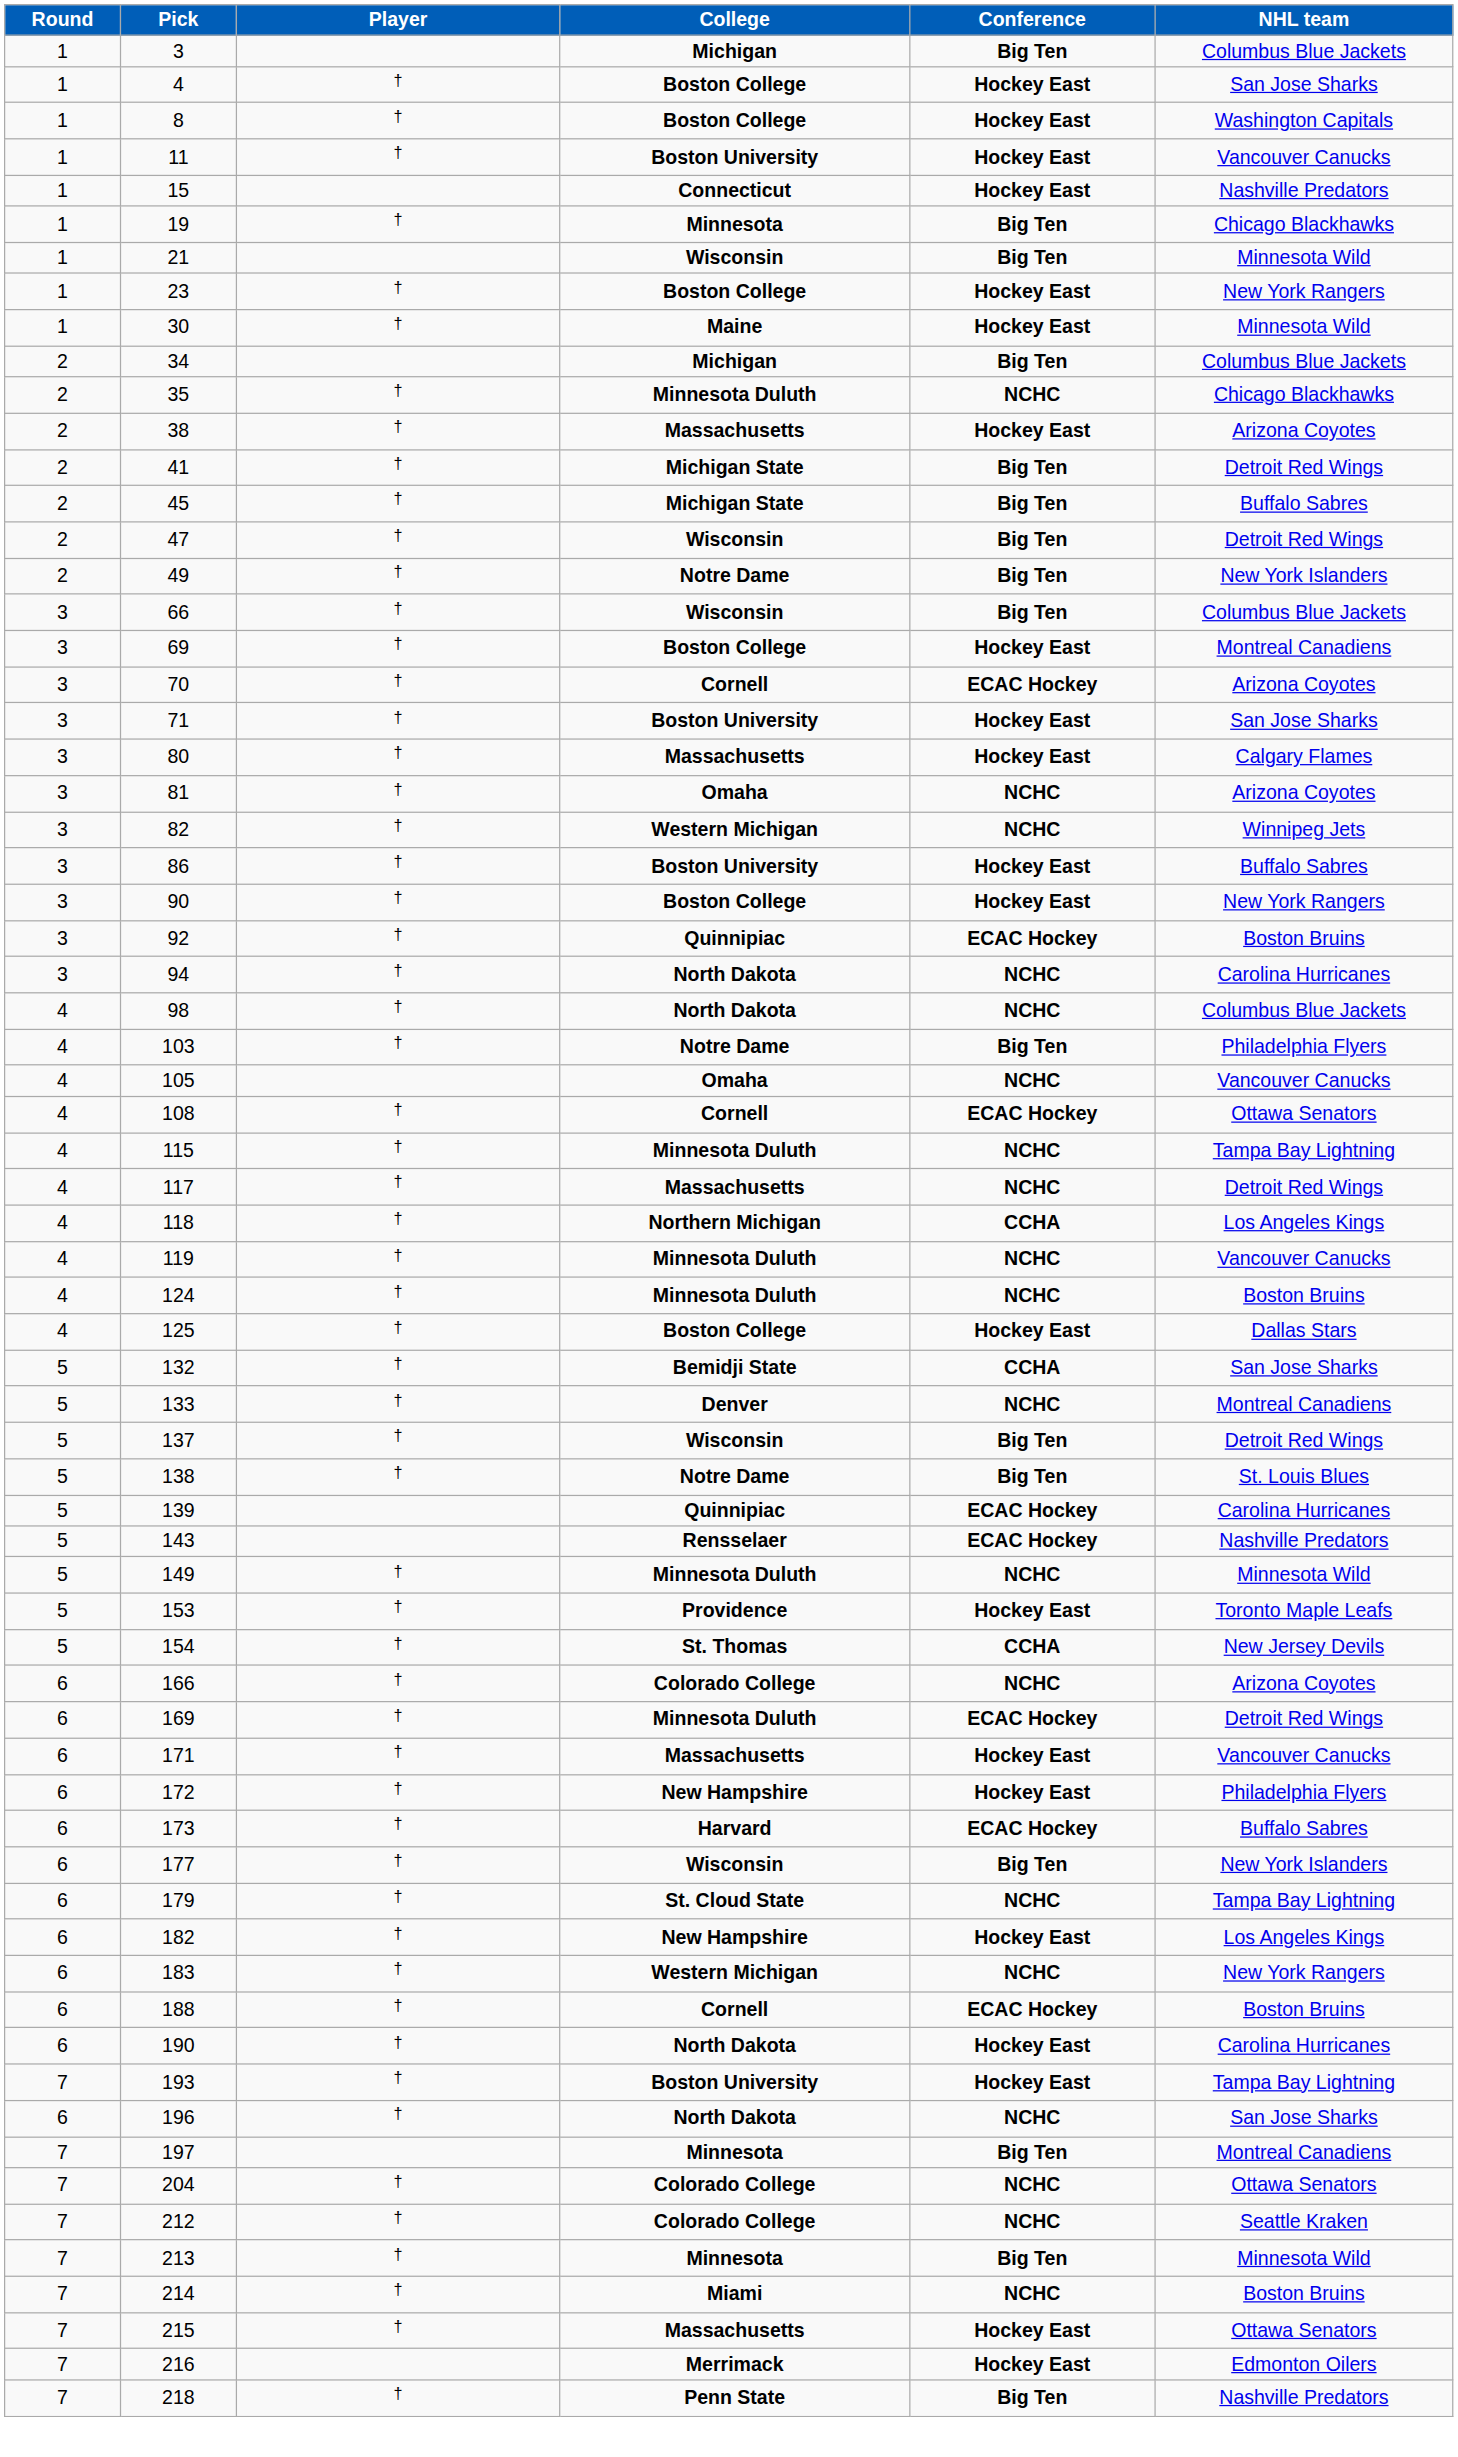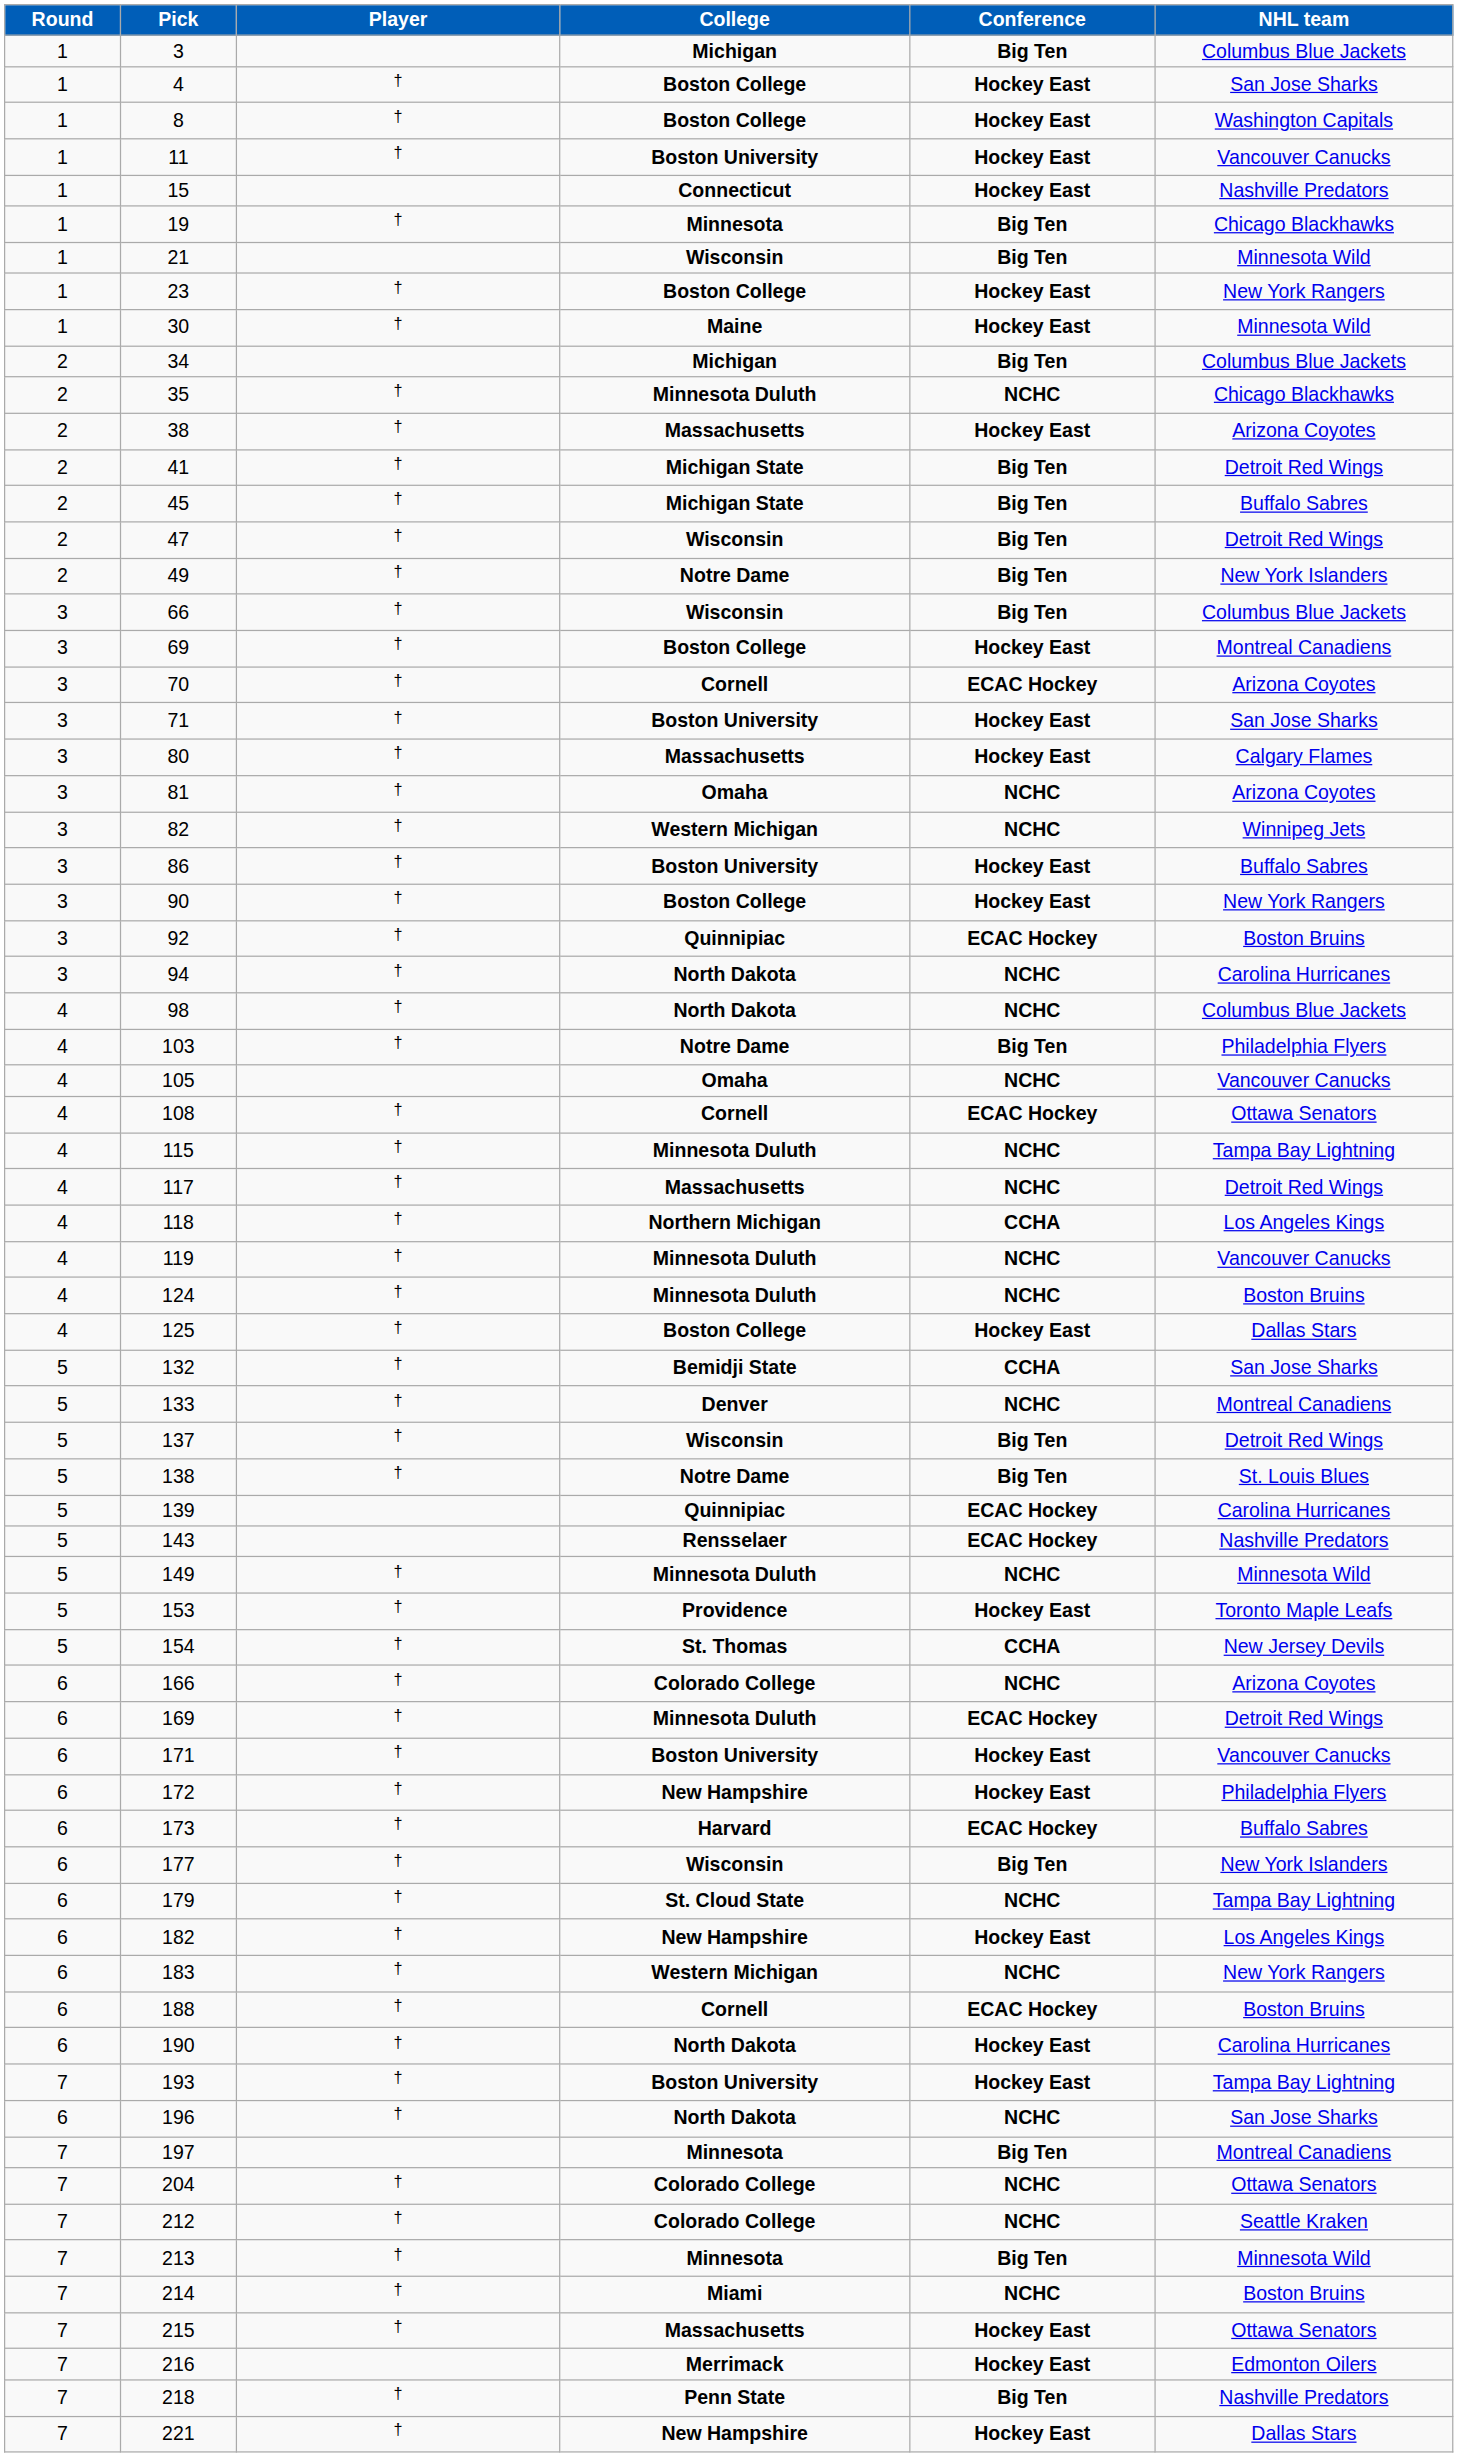(735, 1756) Massachusetts -> (735, 1756) Boston University
+ row: (178, 2433)
